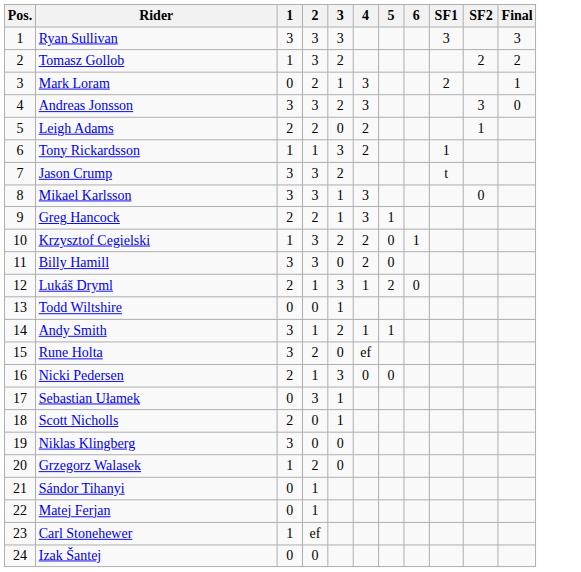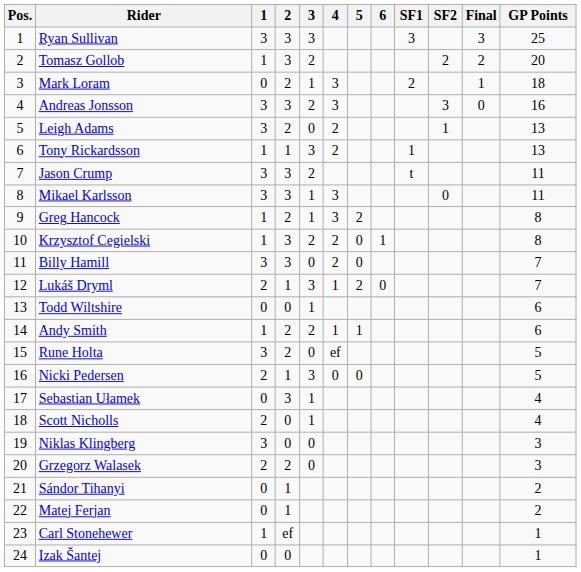+ column: (538, 15)
(290, 128) 2 -> (264, 128) 3
(290, 218) 2 -> (264, 218) 1
(391, 218) 1 -> (359, 218) 2
(290, 330) 3 -> (264, 330) 1
(315, 330) 1 -> (288, 330) 2
(290, 465) 1 -> (264, 465) 2
